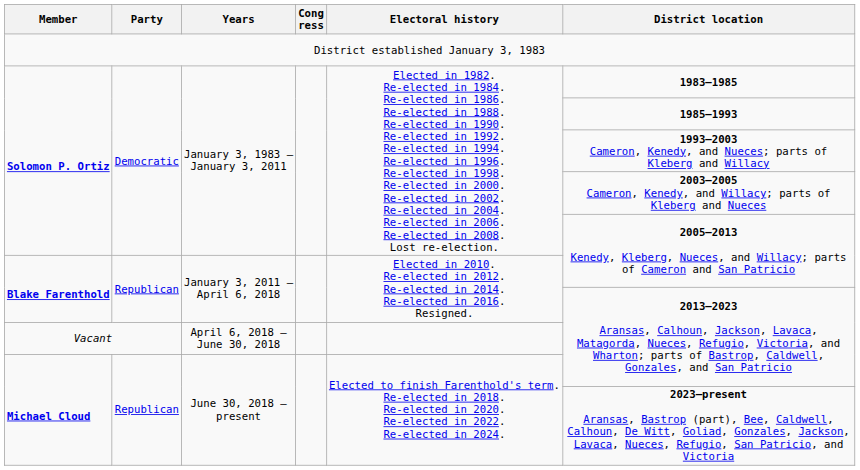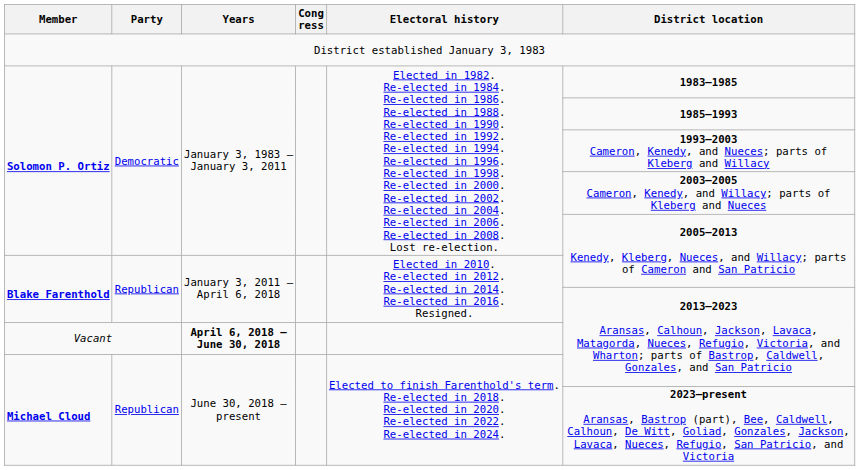(239, 338) normal -> (239, 338) bold
